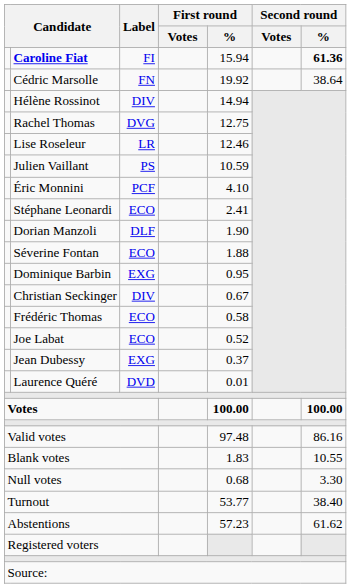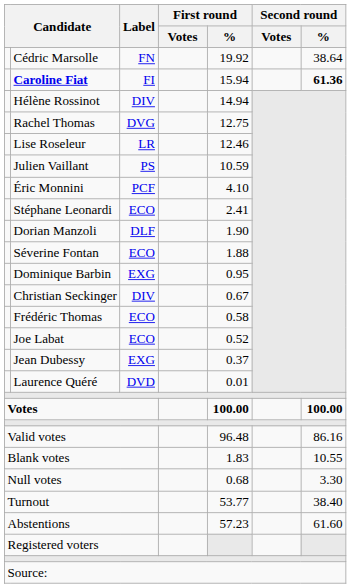rows swapped: (56, 80) <-> (51, 58)
(234, 437) 97.48 -> (234, 437) 96.48
(328, 523) 61.62 -> (328, 523) 61.60
